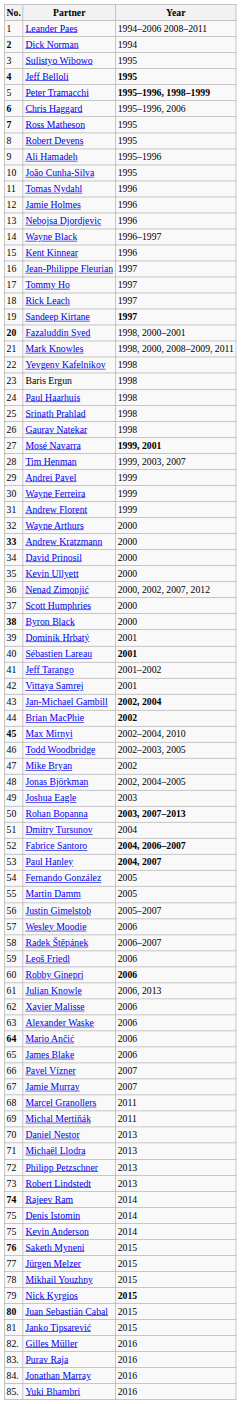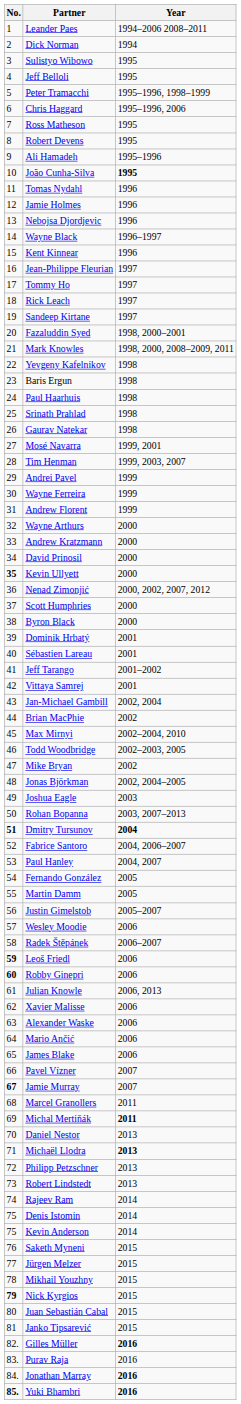(9, 44) bold -> (9, 44) normal
(9, 76) bold -> (9, 76) normal
(127, 76) bold -> (127, 76) normal
(164, 92) bold -> (164, 92) normal
(9, 108) bold -> (9, 108) normal
(9, 124) bold -> (9, 124) normal
(127, 173) normal -> (127, 173) bold
(127, 317) bold -> (127, 317) normal
(11, 333) bold -> (11, 333) normal
(140, 445) bold -> (140, 445) normal
(11, 542) bold -> (11, 542) normal
(11, 574) normal -> (11, 574) bold
(11, 622) bold -> (11, 622) normal
(127, 654) bold -> (127, 654) normal
(140, 702) bold -> (140, 702) normal
(127, 718) bold -> (127, 718) normal
(11, 734) bold -> (11, 734) normal
(152, 814) bold -> (152, 814) normal
(11, 830) normal -> (11, 830) bold
(127, 830) normal -> (127, 830) bold
(152, 846) bold -> (152, 846) normal
(140, 862) bold -> (140, 862) normal
(11, 959) normal -> (11, 959) bold
(11, 975) normal -> (11, 975) bold
(127, 975) bold -> (127, 975) normal
(11, 1039) bold -> (11, 1039) normal
(11, 1087) normal -> (11, 1087) bold
(127, 1119) normal -> (127, 1119) bold
(127, 1151) normal -> (127, 1151) bold
(11, 1199) bold -> (11, 1199) normal
(11, 1247) bold -> (11, 1247) normal
(11, 1295) normal -> (11, 1295) bold
(127, 1295) bold -> (127, 1295) normal
(11, 1311) bold -> (11, 1311) normal
(127, 1344) normal -> (127, 1344) bold
(127, 1376) normal -> (127, 1376) bold
(13, 1392) normal -> (13, 1392) bold
(127, 1392) normal -> (127, 1392) bold
